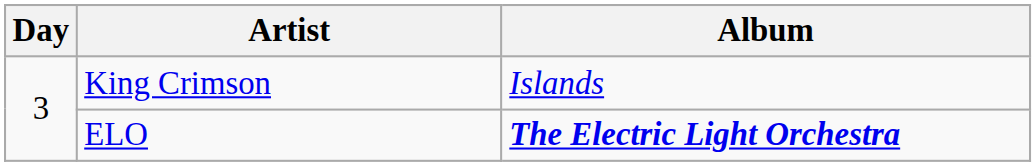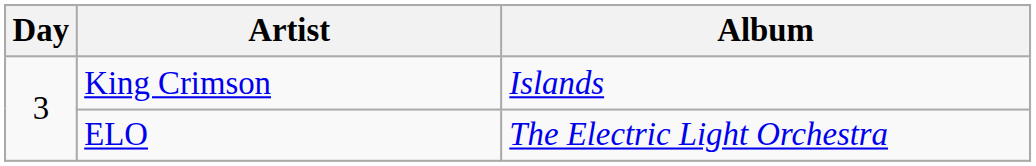(705, 134) bold -> (699, 134) normal
